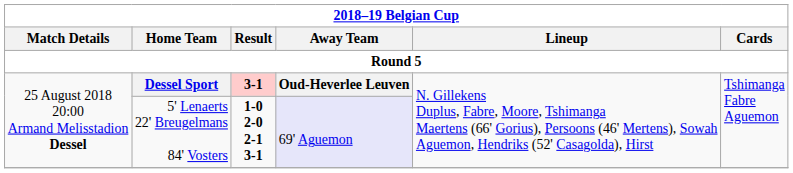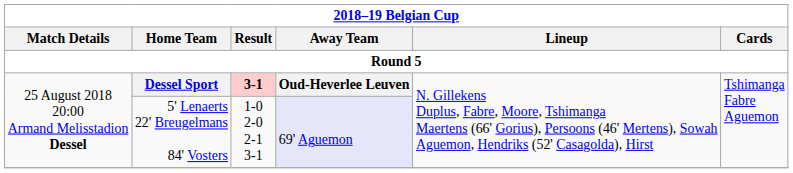(253, 131) bold -> (253, 131) normal
